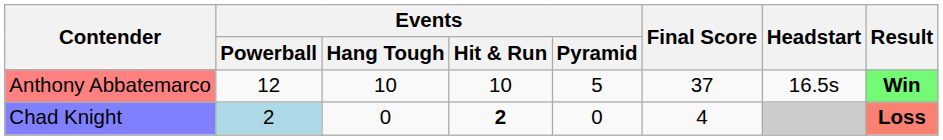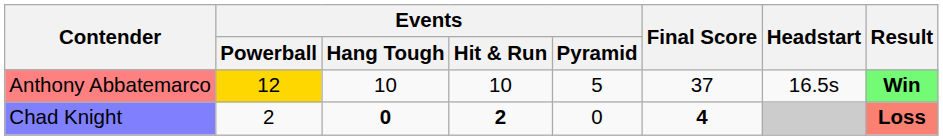(269, 85) no background -> (269, 85) gold background
(269, 118) lightblue background -> (269, 118) no background
(385, 118) normal -> (385, 118) bold
(702, 118) normal -> (702, 118) bold
